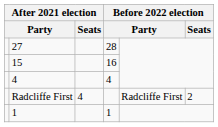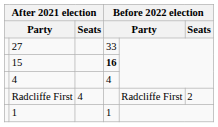(111, 46) 28 -> (111, 46) 33
(111, 63) normal -> (111, 63) bold
